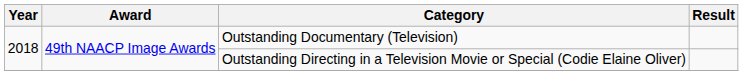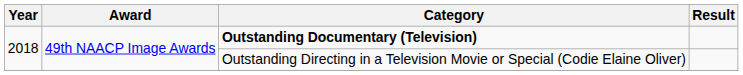(340, 37) normal -> (349, 37) bold
